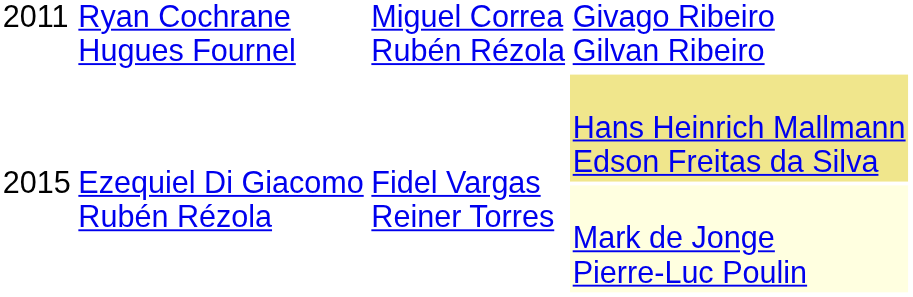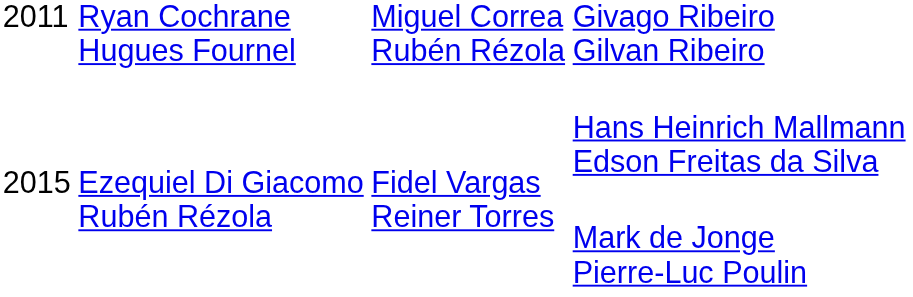(739, 144) khaki background -> (739, 144) no background
(690, 255) lightyellow background -> (690, 255) no background
